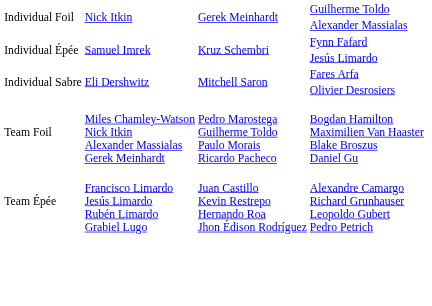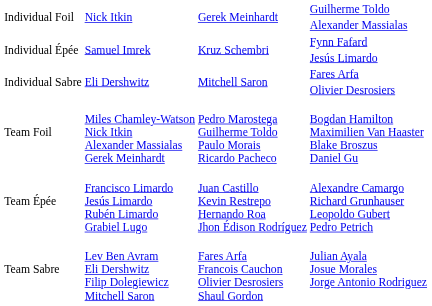+ row: (368, 269)
